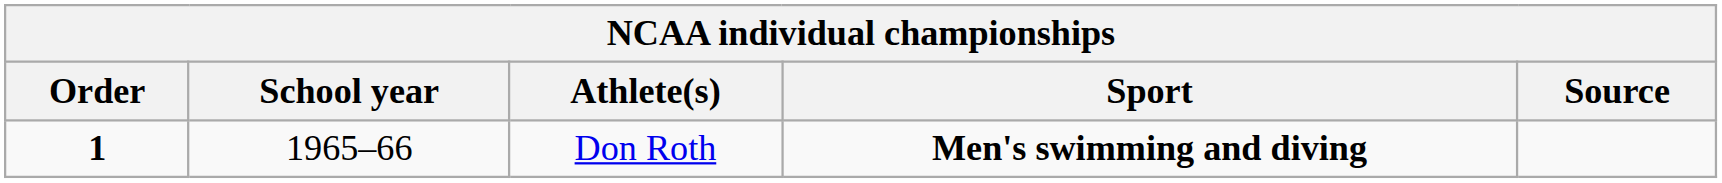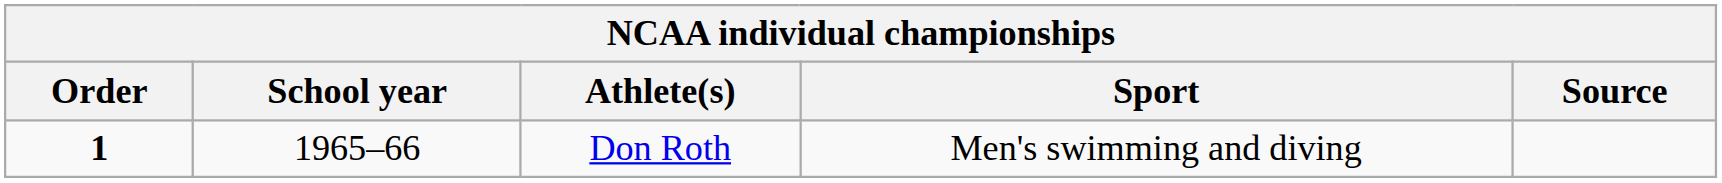(1149, 147) bold -> (1156, 147) normal
